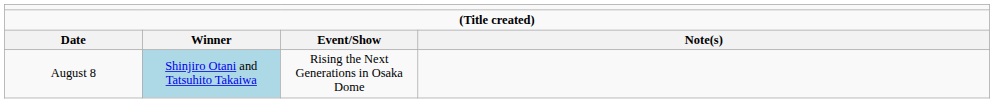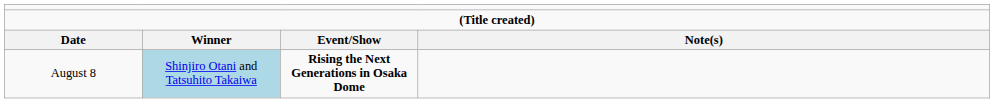(349, 73) normal -> (349, 73) bold
